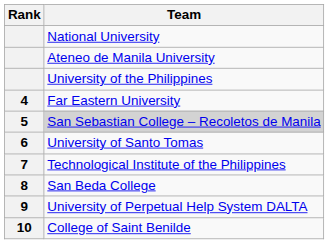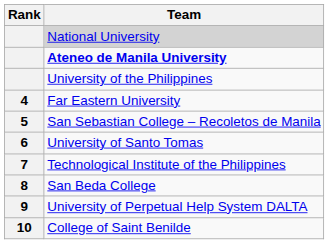(103, 36) no background -> (103, 36) lightgrey background
(131, 57) normal -> (137, 57) bold
(184, 121) lightgrey background -> (184, 121) no background
